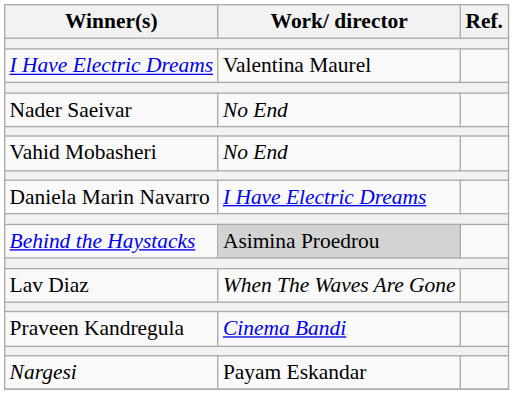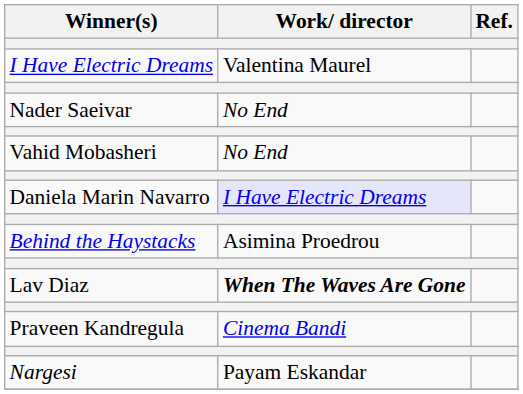(325, 197) no background -> (325, 197) lavender background
(301, 240) lightgrey background -> (301, 240) no background
(339, 284) normal -> (344, 284) bold
